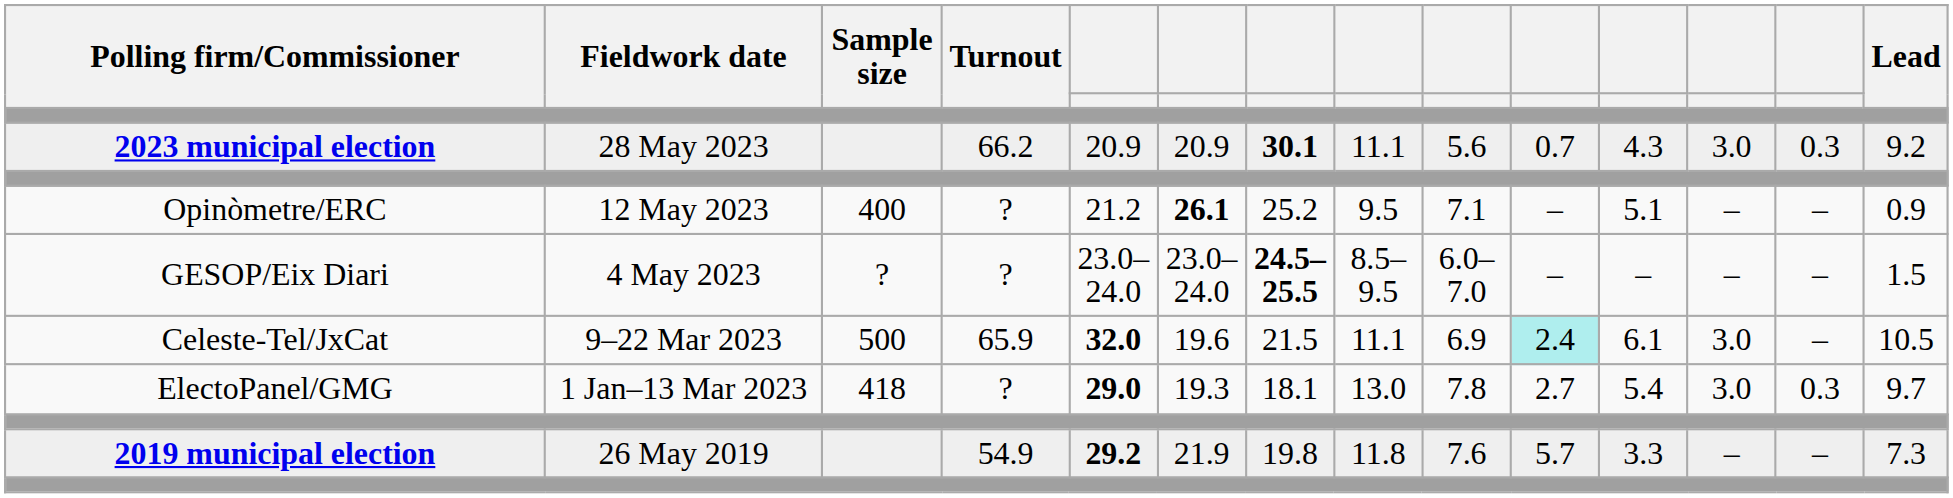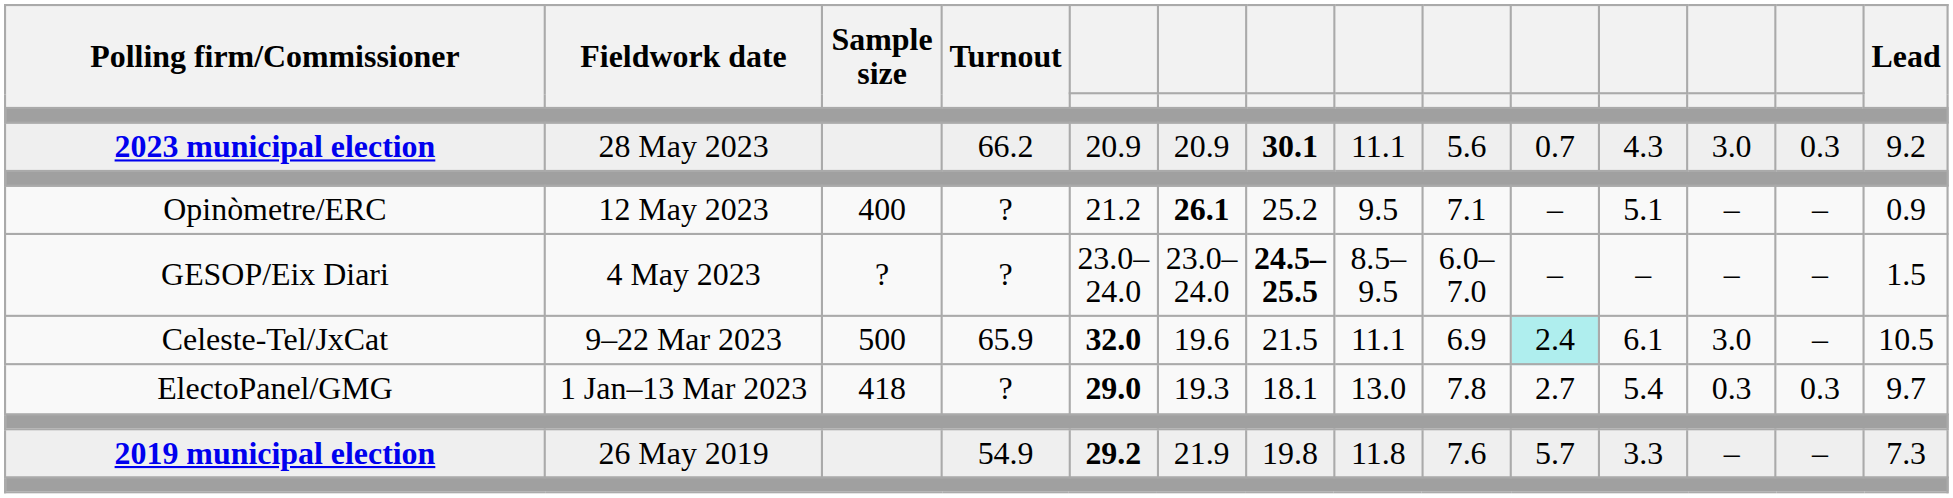(1732, 388) 3.0 -> (1732, 388) 0.3
